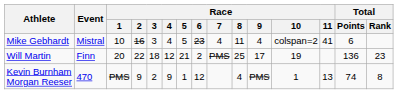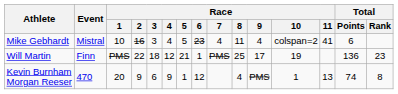(119, 56) 20 -> (119, 56) PMS
(199, 56) 2 -> (199, 56) 1
(119, 77) PMS -> (119, 77) 20
(154, 77) 2 -> (154, 77) 6
